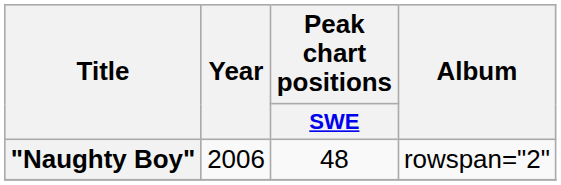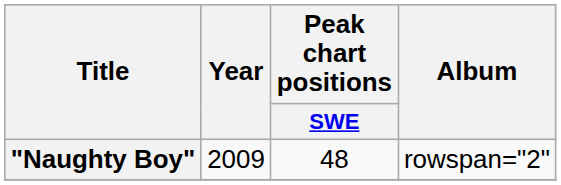(236, 159) 2006 -> (236, 159) 2009
